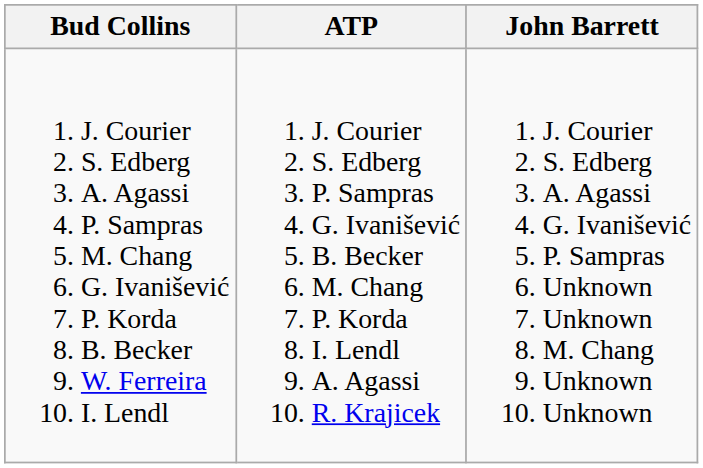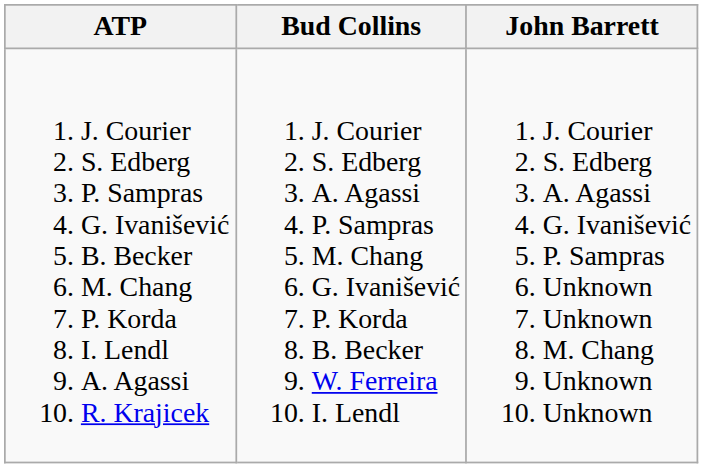columns swapped: (351, 26) <-> (120, 26)
